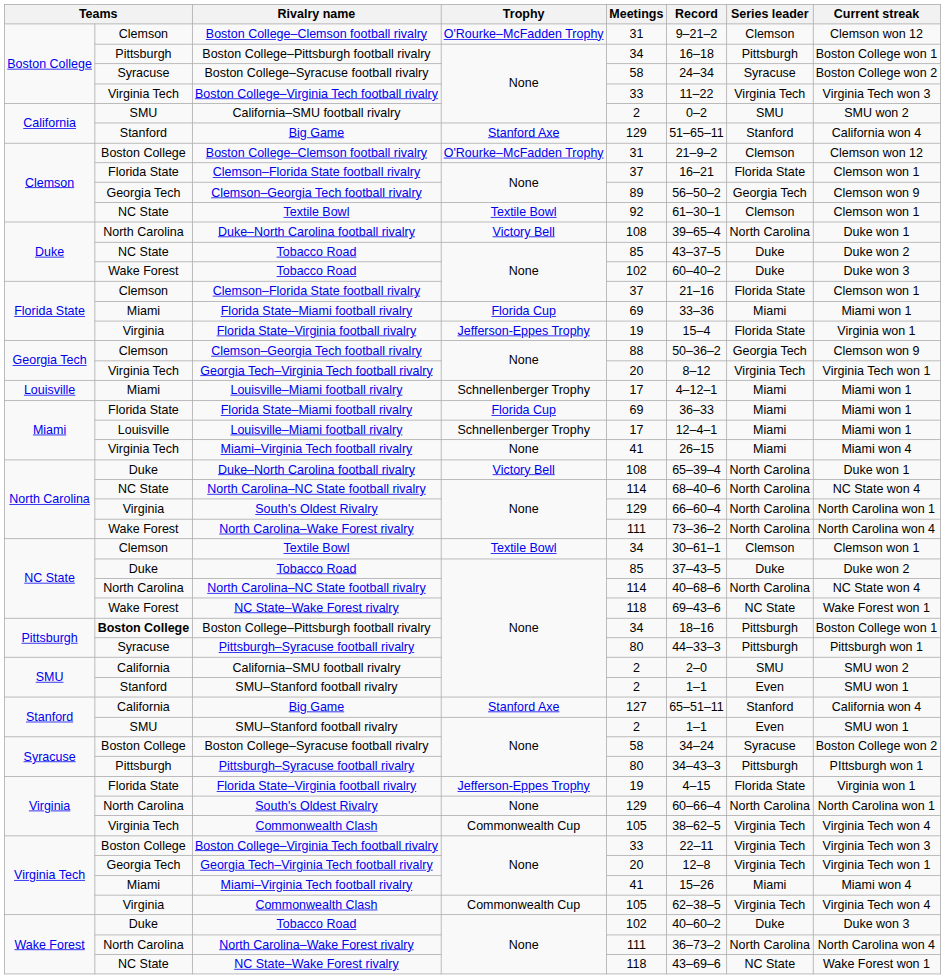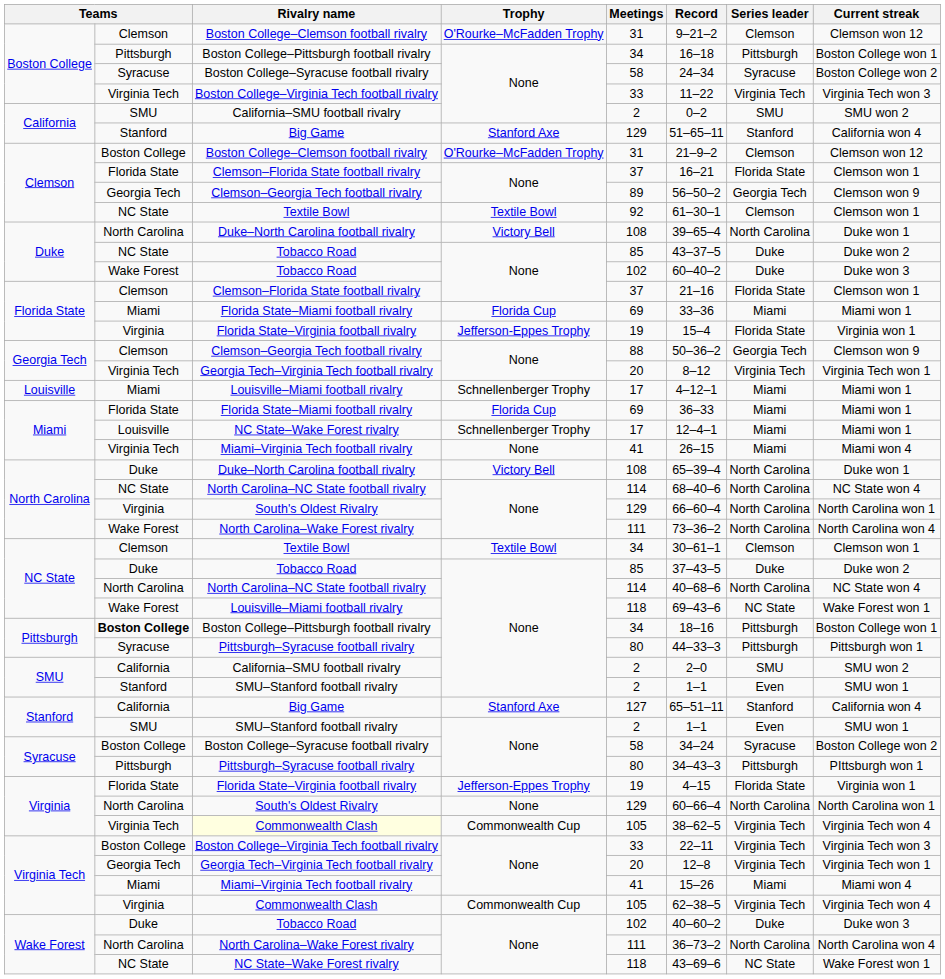(316, 430) Louisville–Miami football rivalry -> (316, 430) NC State–Wake Forest rivalry
(316, 608) NC State–Wake Forest rivalry -> (316, 608) Louisville–Miami football rivalry
(316, 825) no background -> (316, 825) lightyellow background
